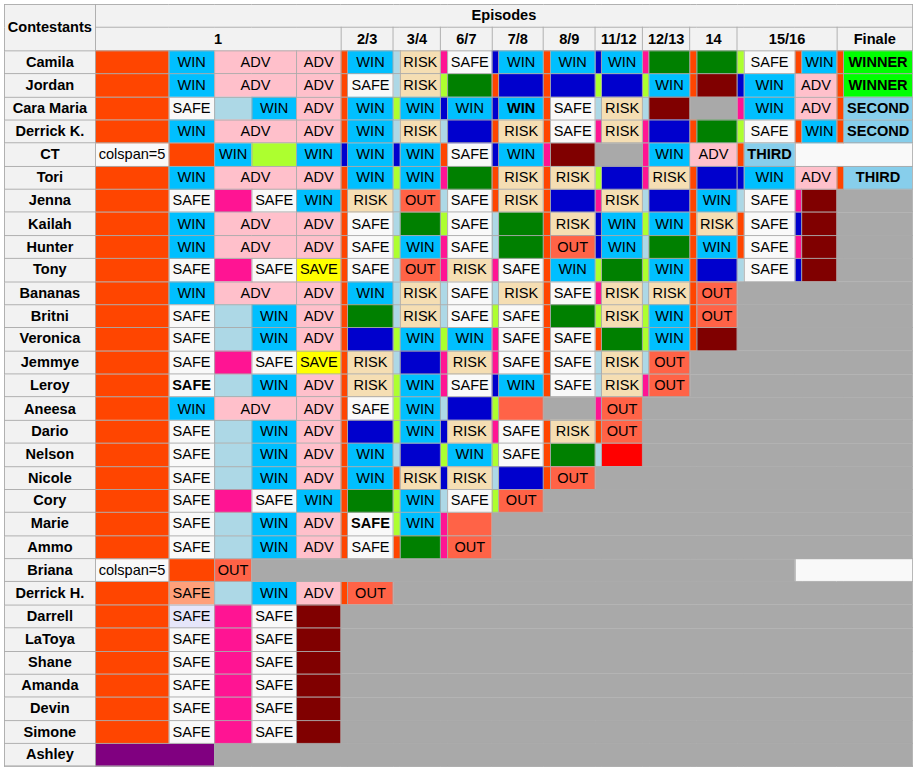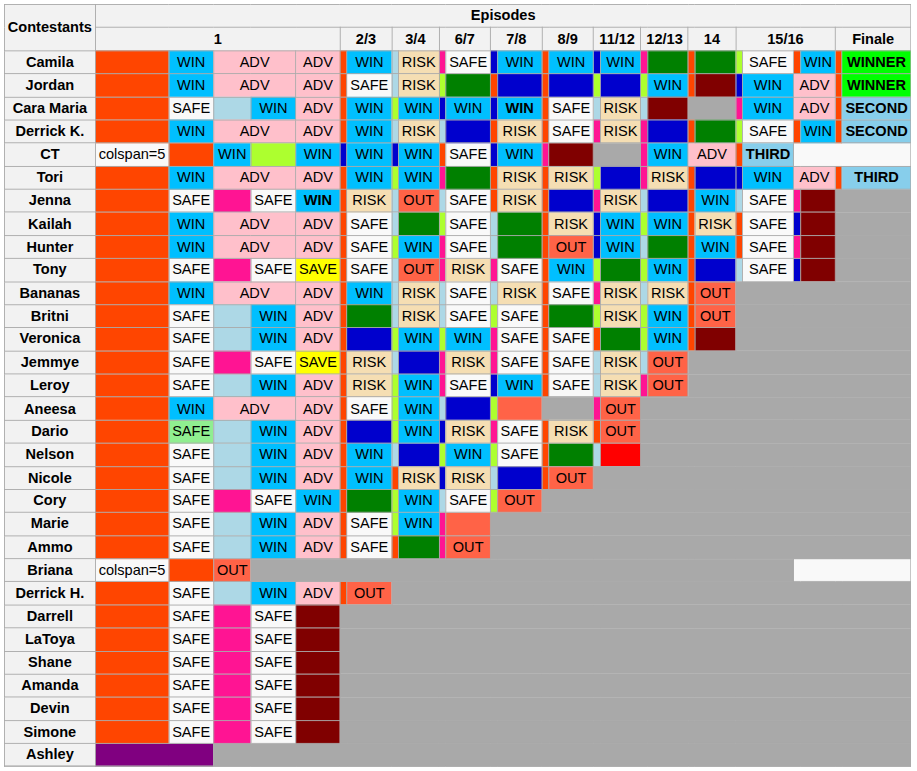(319, 200) normal -> (318, 200) bold
(192, 385) bold -> (191, 385) normal
(192, 431) no background -> (191, 431) lightgreen background
(370, 524) bold -> (369, 524) normal
(192, 593) lightsalmon background -> (191, 593) no background
(192, 616) lavender background -> (191, 616) no background
